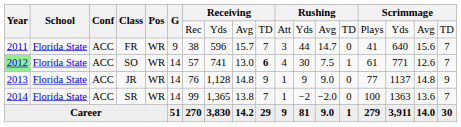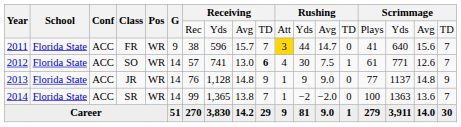(284, 46) no background -> (284, 46) gold background
(17, 63) lightgreen background -> (17, 63) no background
